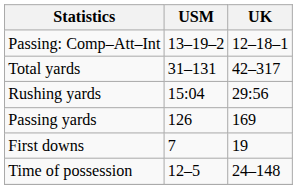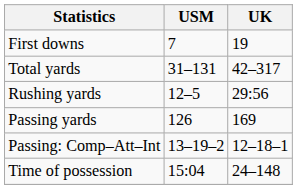rows swapped: (46, 145) <-> (84, 43)
(186, 94) 15:04 -> (184, 94) 12–5
(184, 171) 12–5 -> (186, 171) 15:04
